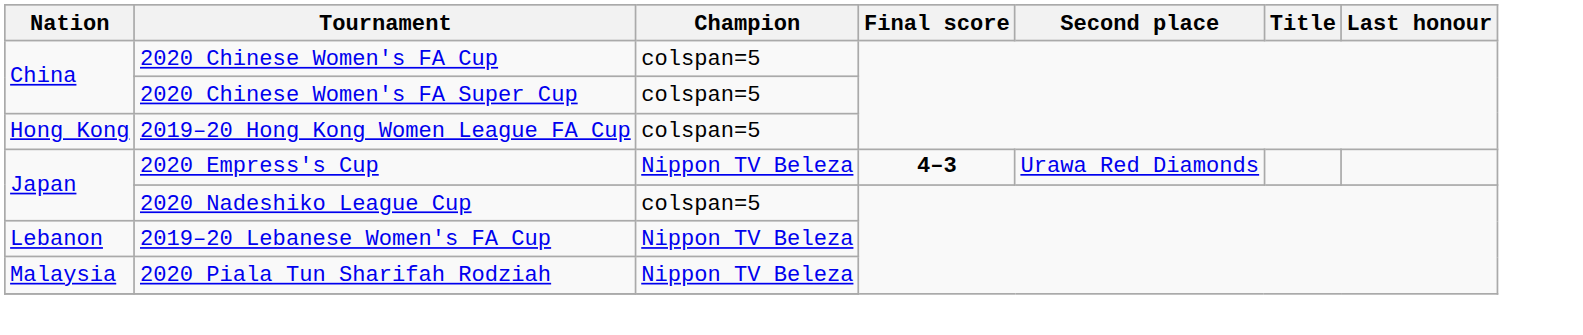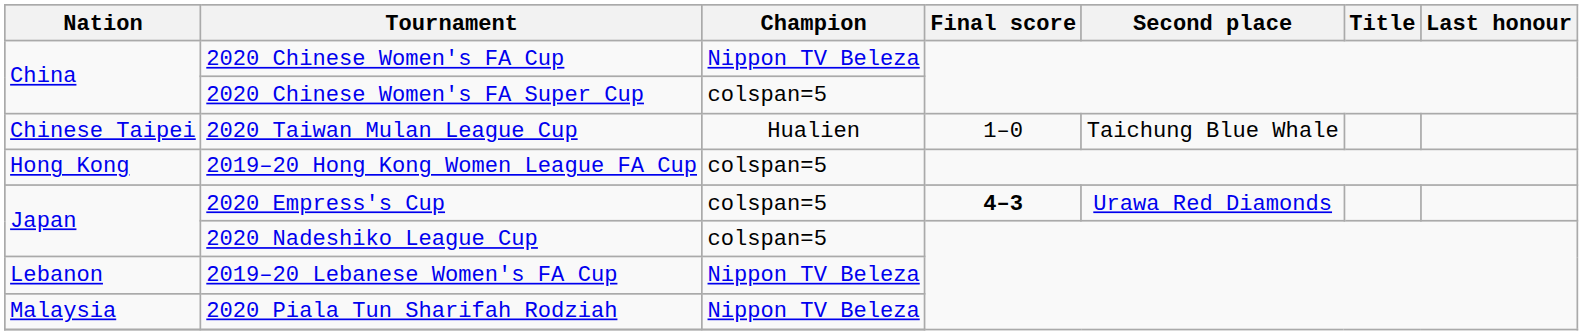(701, 59) colspan=5 -> (814, 59) Nippon TV Beleza
+ row: (392, 131)
(747, 167) Nippon TV Beleza -> (767, 203) colspan=5
